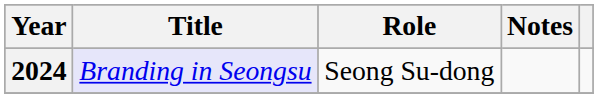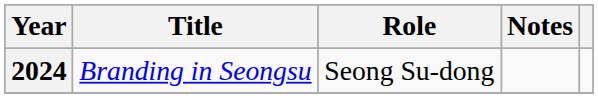(195, 70) lavender background -> (195, 70) no background
